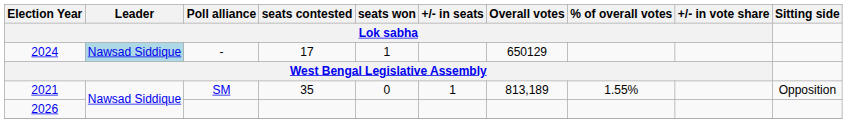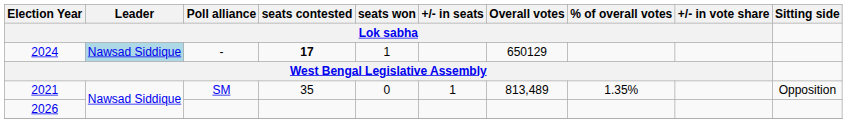(307, 52) normal -> (307, 52) bold
(527, 90) 813,189 -> (527, 90) 813,489
(621, 90) 1.55% -> (621, 90) 1.35%
